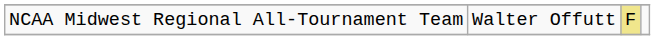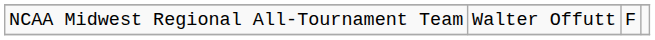(630, 20) khaki background -> (630, 20) no background
